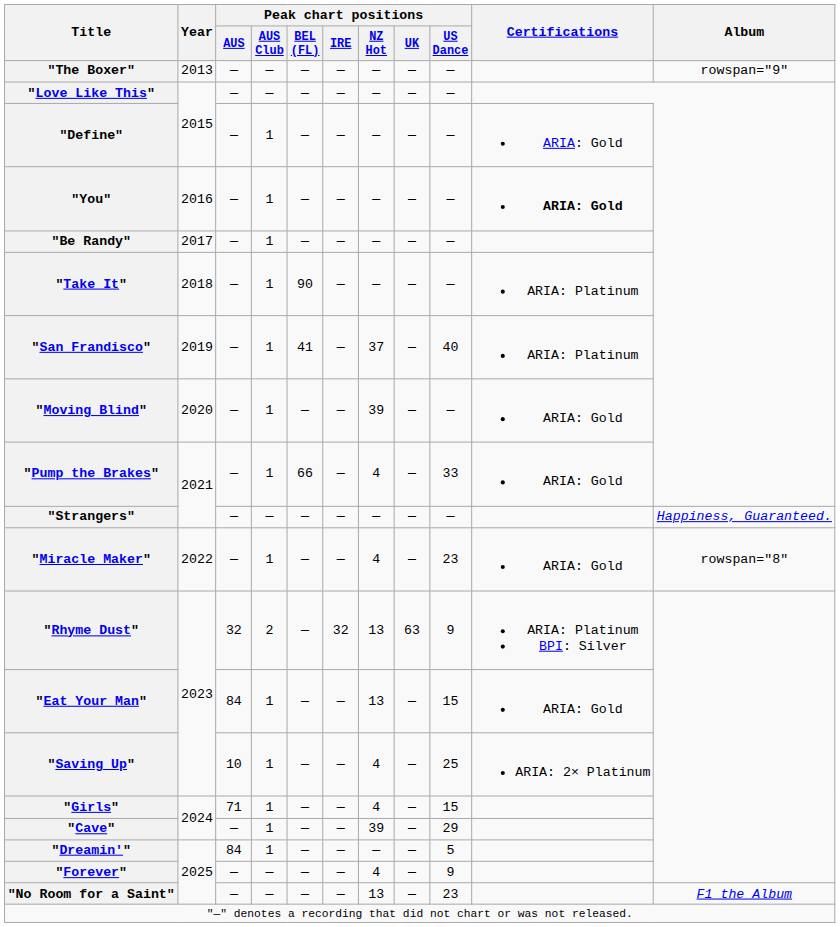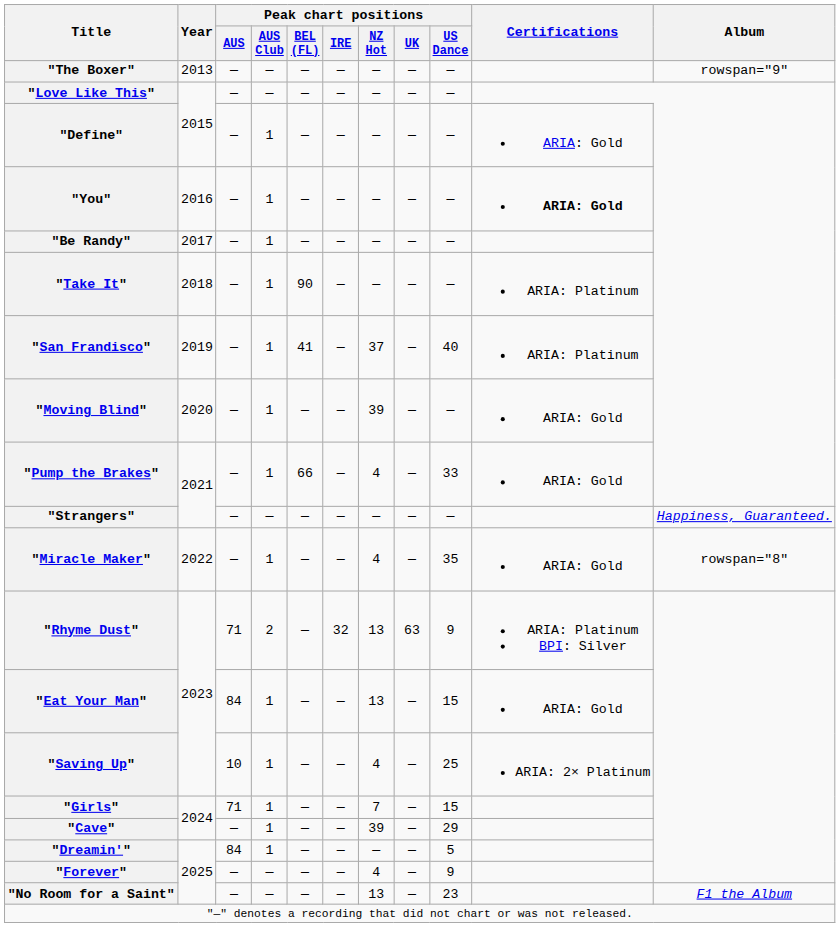(450, 559) 23 -> (450, 559) 35
(234, 630) 32 -> (234, 630) 71
(376, 807) 4 -> (376, 807) 7
